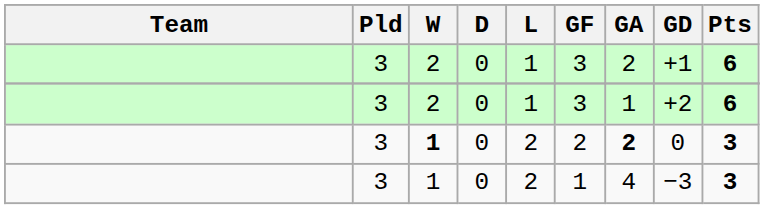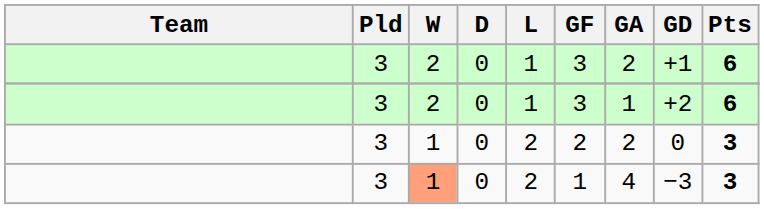(433, 144) bold -> (433, 144) normal
(629, 144) bold -> (629, 144) normal
(433, 183) no background -> (433, 183) lightsalmon background
